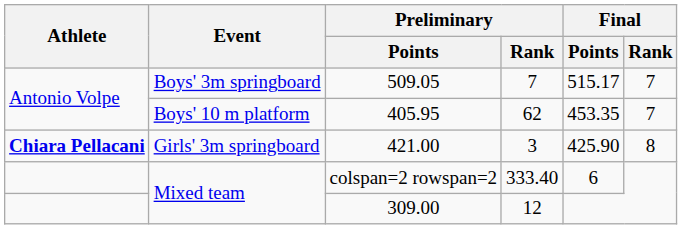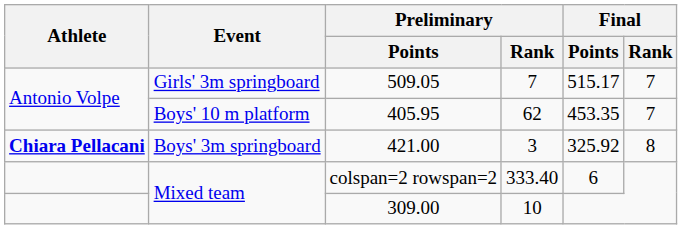(237, 83) Boys' 3m springboard -> (237, 83) Girls' 3m springboard
(237, 145) Girls' 3m springboard -> (237, 145) Boys' 3m springboard
(593, 145) 425.90 -> (593, 145) 325.92
(532, 208) 12 -> (532, 208) 10
